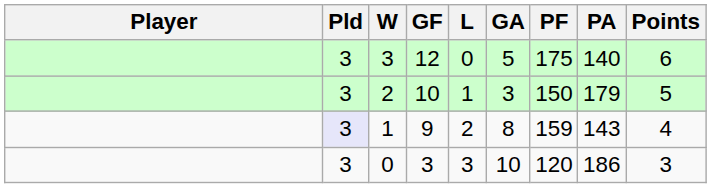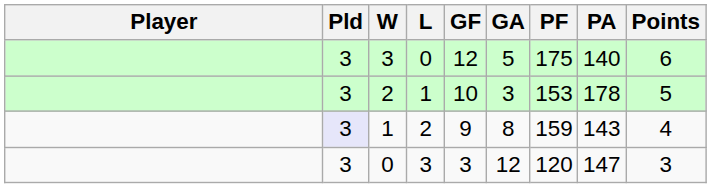columns swapped: (467, 22) <-> (427, 22)
(554, 93) 150 -> (554, 93) 153
(602, 93) 179 -> (602, 93) 178
(508, 164) 10 -> (508, 164) 12
(602, 164) 186 -> (602, 164) 147
